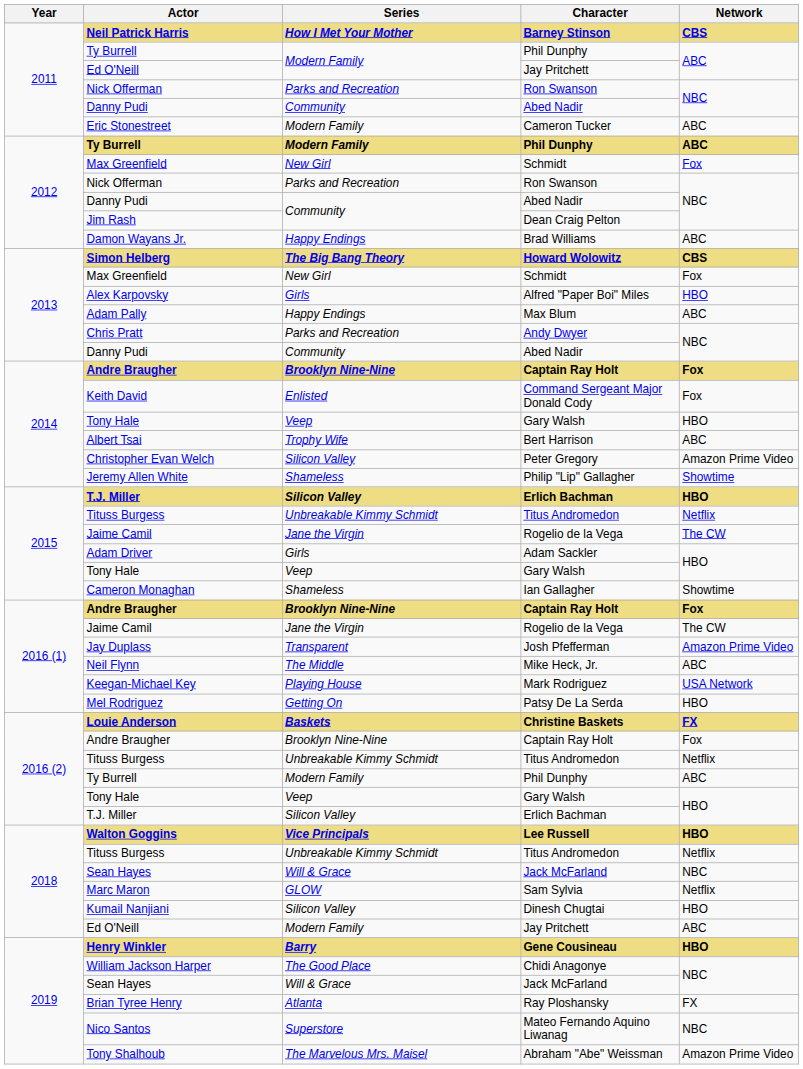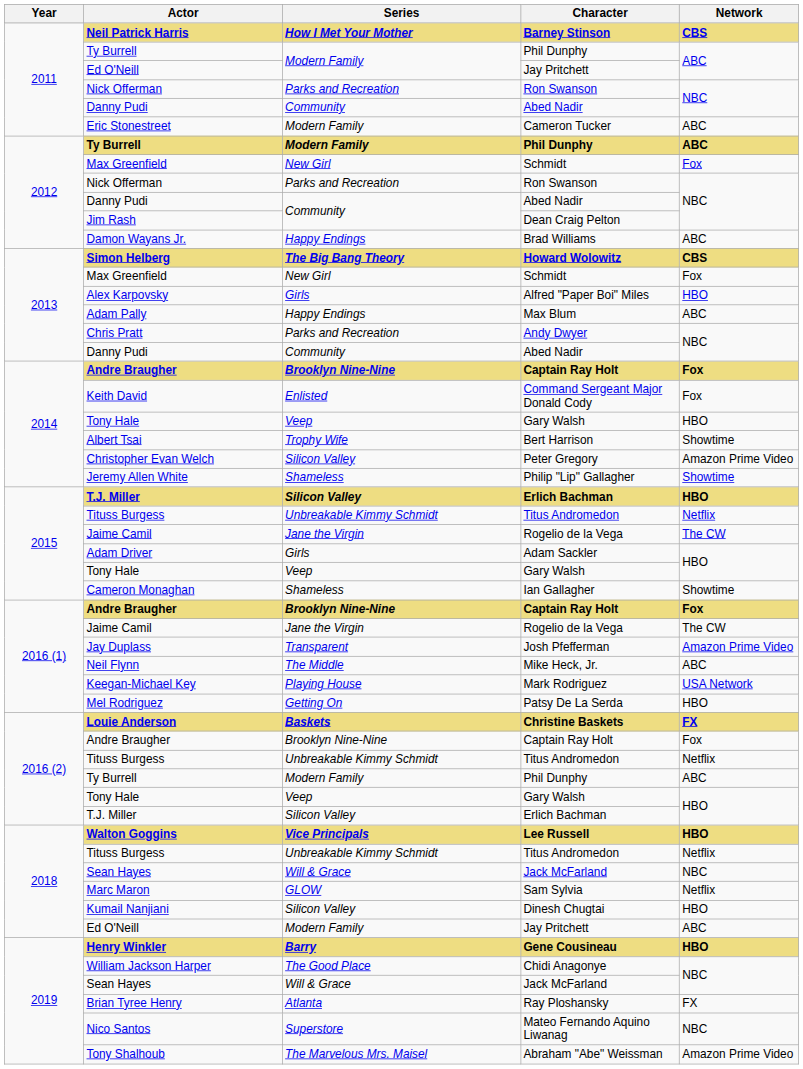(694, 440) ABC -> (708, 440) Showtime
